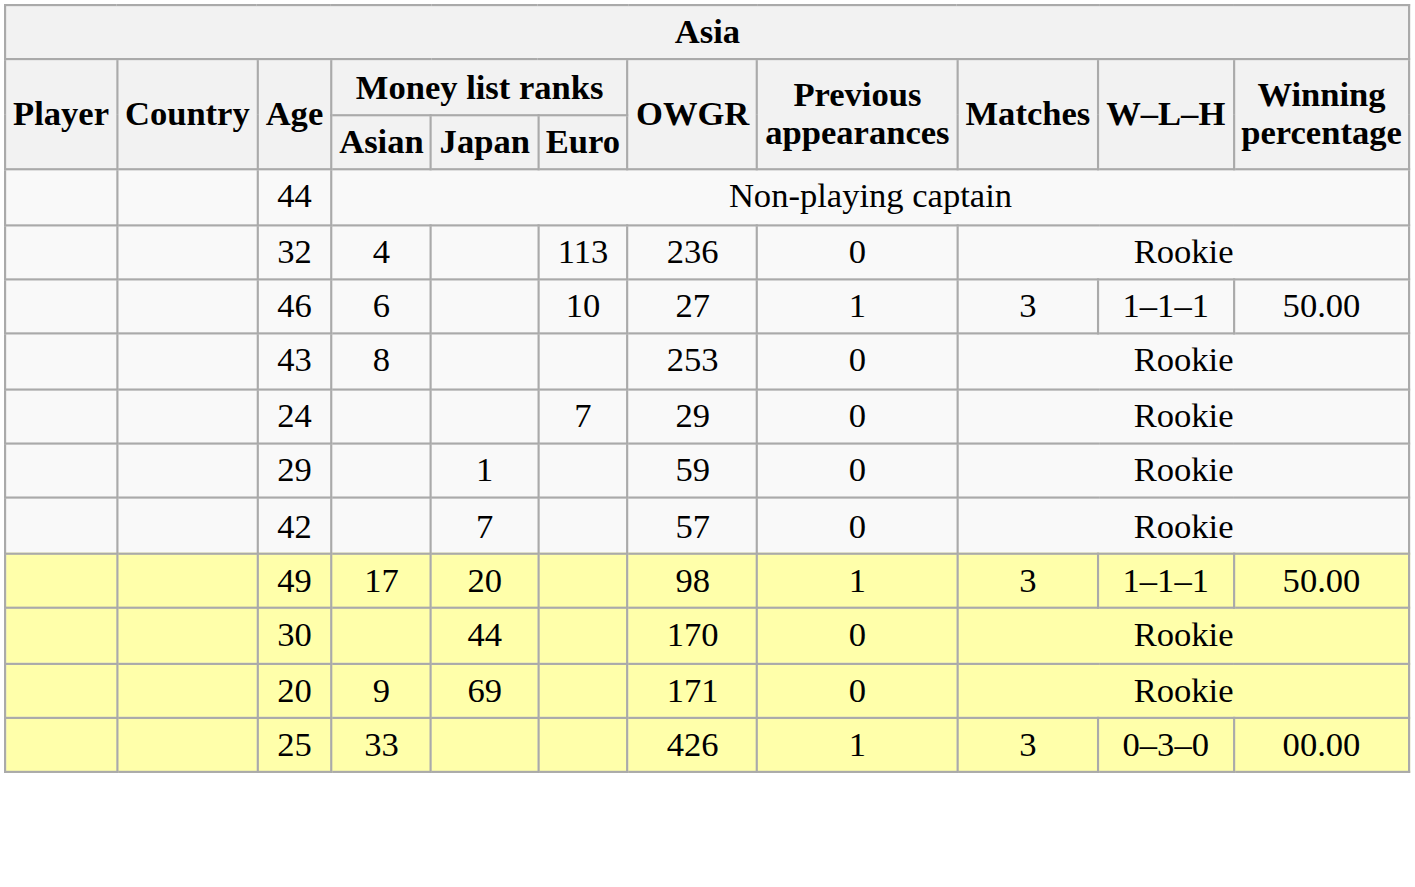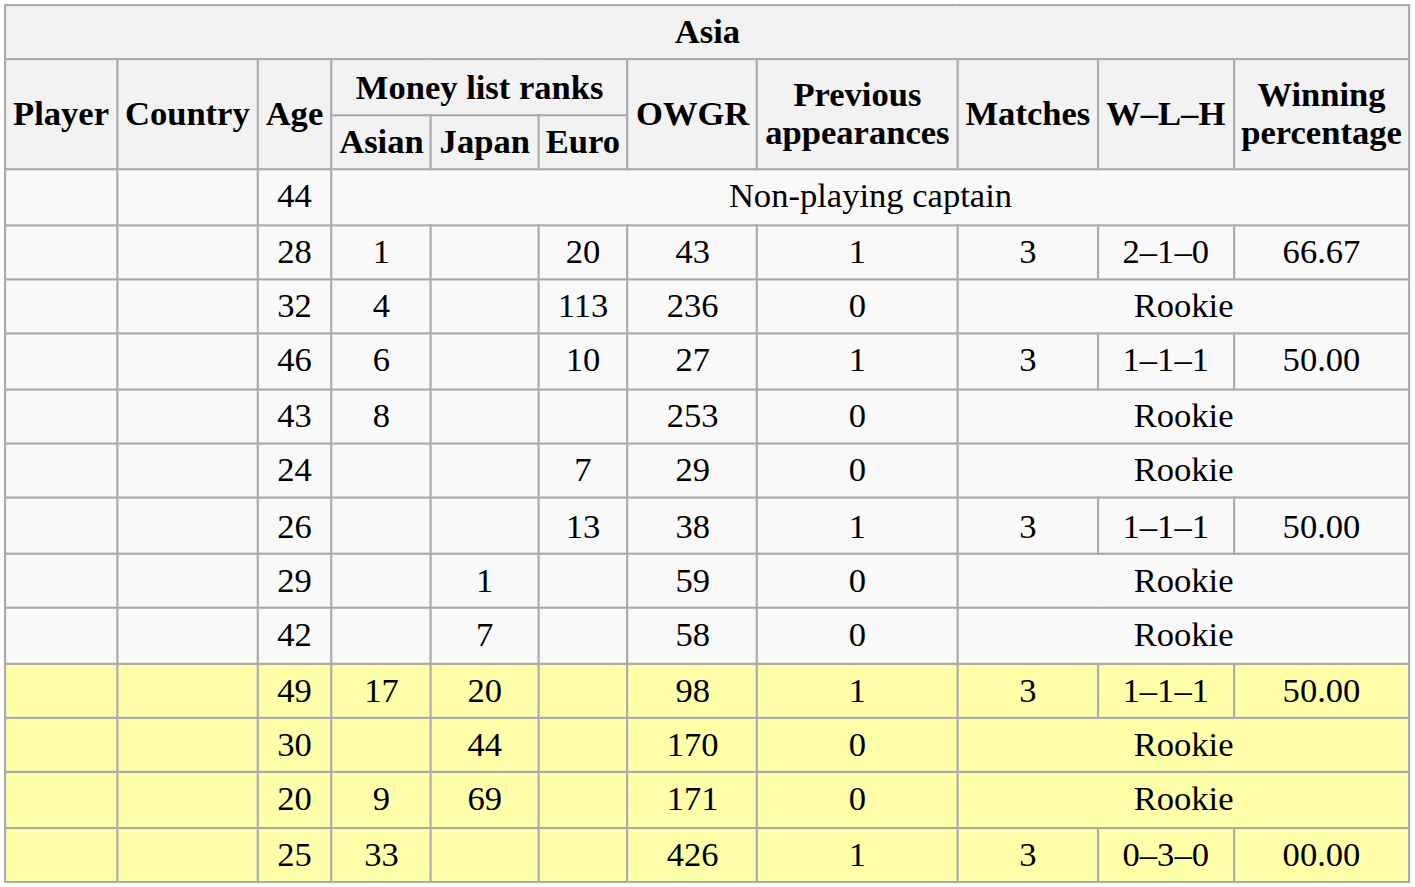+ row: (294, 251)
+ row: (294, 525)
(693, 525) 57 -> (693, 634) 58
